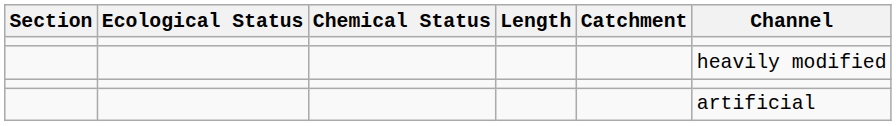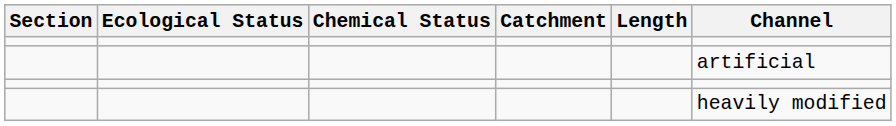columns swapped: (536, 21) <-> (634, 21)
(792, 62) heavily modified -> (756, 62) artificial
(756, 104) artificial -> (792, 104) heavily modified
